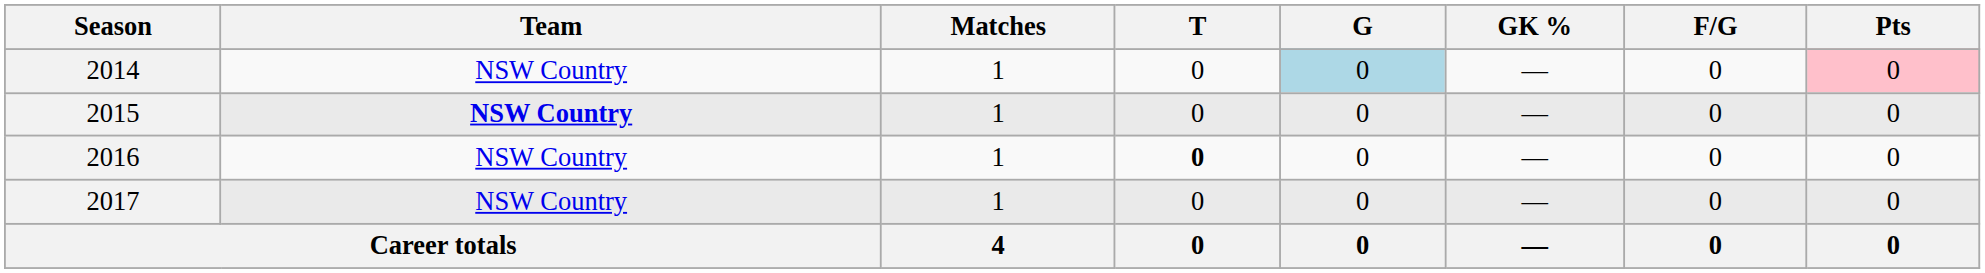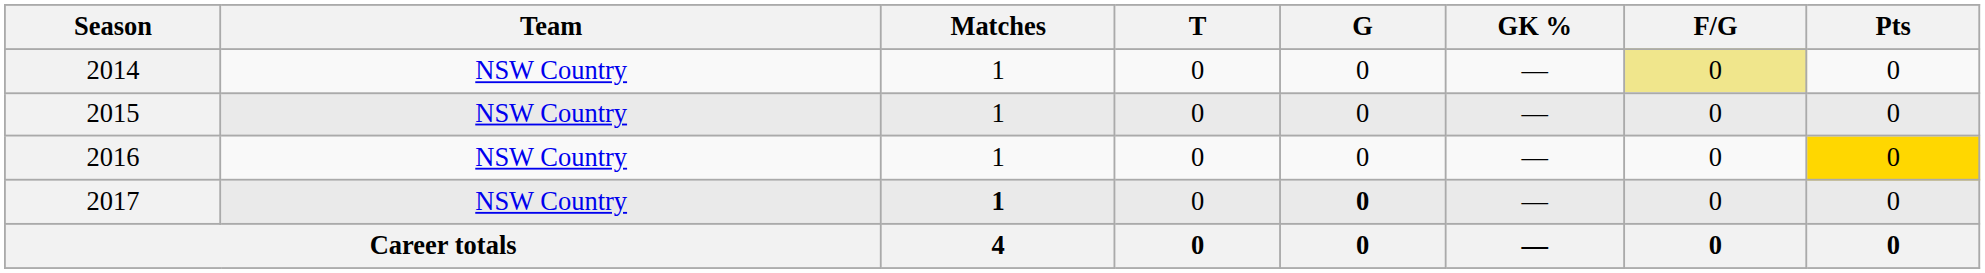(1363, 70) lightblue background -> (1363, 70) no background
(1715, 70) no background -> (1715, 70) khaki background
(1893, 70) pink background -> (1893, 70) no background
(551, 114) bold -> (551, 114) normal
(1198, 157) bold -> (1198, 157) normal
(1893, 157) no background -> (1893, 157) gold background
(998, 201) normal -> (998, 201) bold
(1363, 201) normal -> (1363, 201) bold
